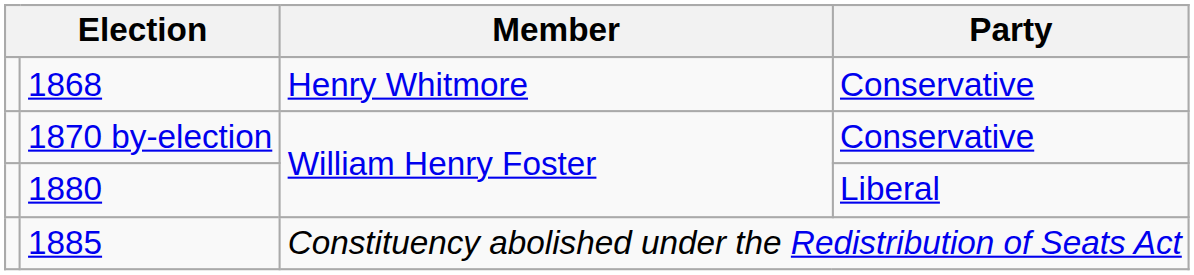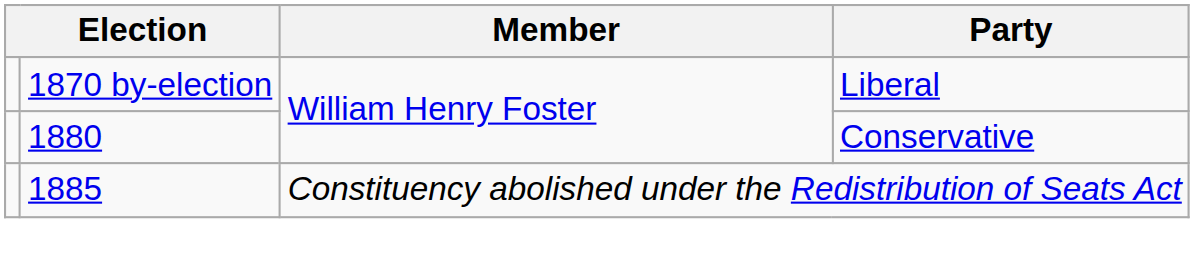- row: (65, 83)
(937, 136) Conservative -> (890, 83) Liberal
(890, 189) Liberal -> (937, 136) Conservative
